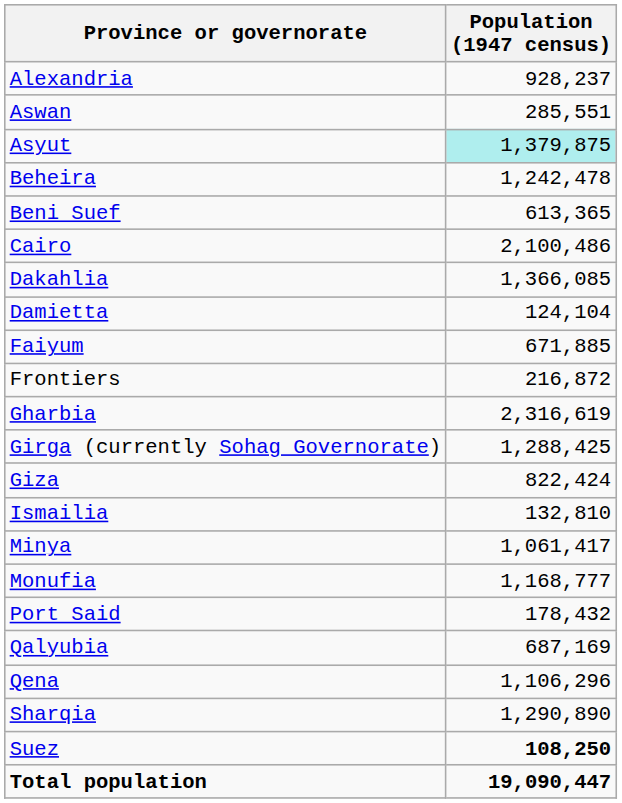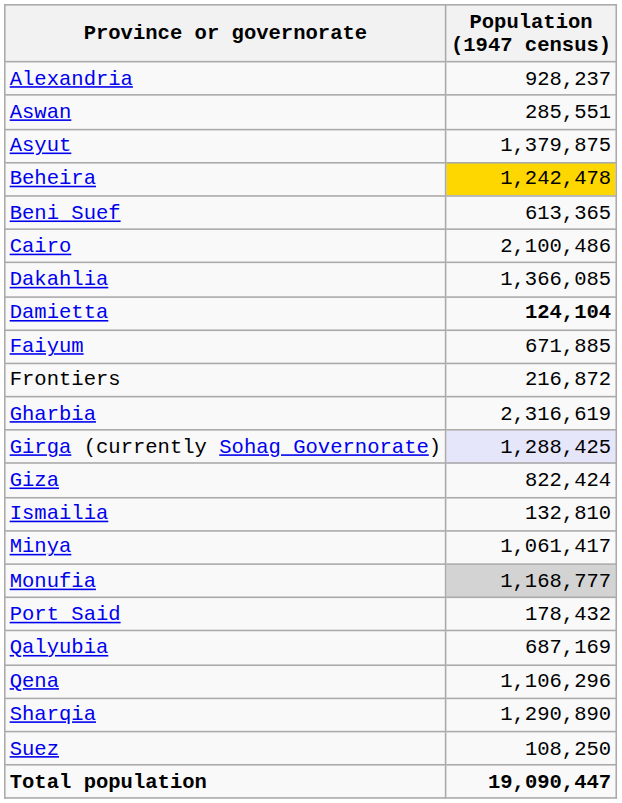(556, 146) paleturquoise background -> (556, 146) no background
(556, 179) no background -> (556, 179) gold background
(568, 313) normal -> (568, 313) bold
(556, 447) no background -> (556, 447) lavender background
(556, 581) no background -> (556, 581) lightgrey background
(568, 748) bold -> (568, 748) normal
